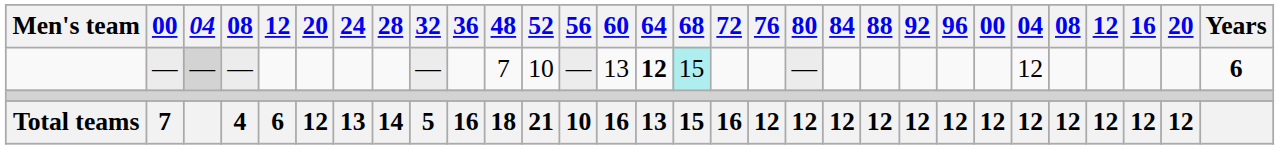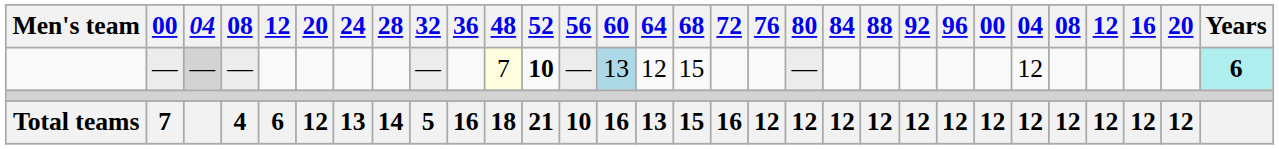(503, 68) no background -> (503, 68) lightyellow background
(541, 68) normal -> (541, 68) bold
(616, 68) no background -> (616, 68) lightblue background
(654, 68) bold -> (654, 68) normal
(692, 68) paleturquoise background -> (692, 68) no background
(1236, 68) no background -> (1236, 68) paleturquoise background
